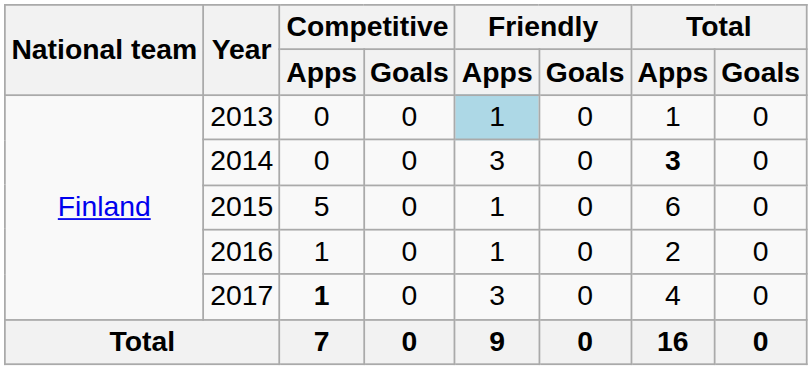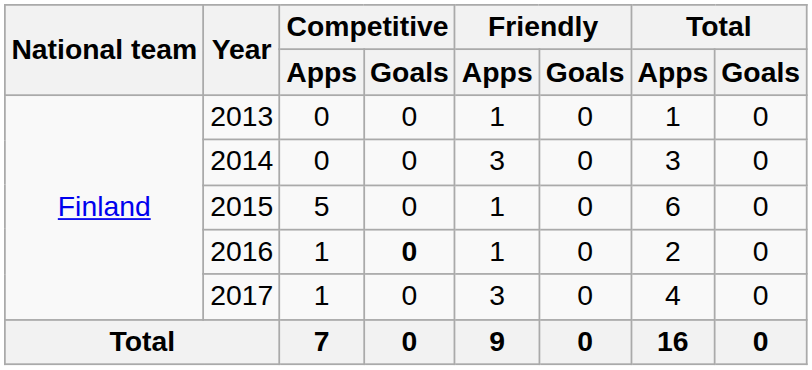(497, 116) lightblue background -> (497, 116) no background
(673, 161) bold -> (673, 161) normal
(409, 251) normal -> (409, 251) bold
(322, 296) bold -> (322, 296) normal
